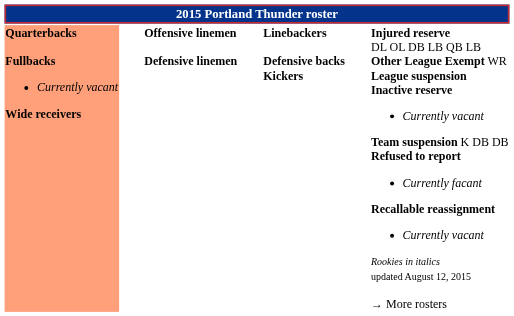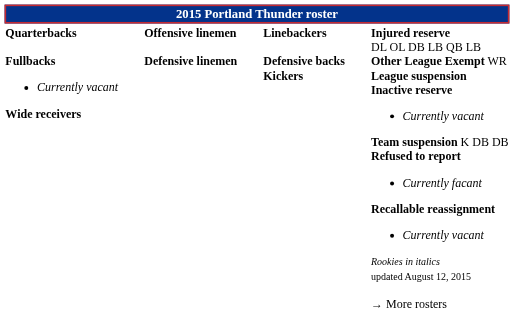(62, 73) lightsalmon background -> (62, 73) no background
